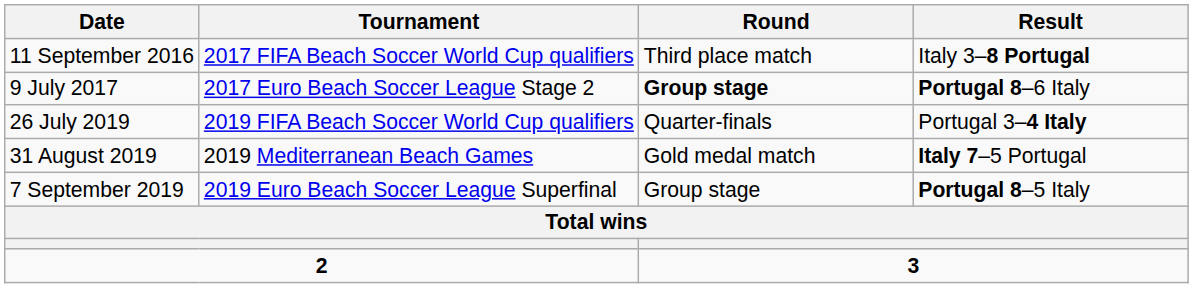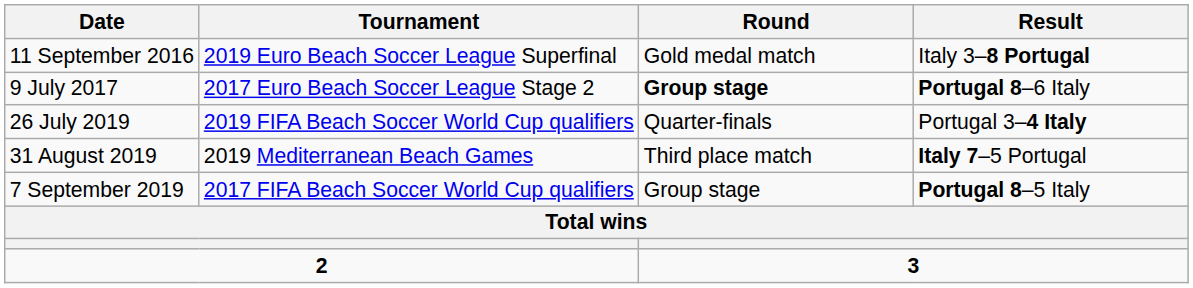(419, 55) 2017 FIFA Beach Soccer World Cup qualifiers -> (410, 55) 2019 Euro Beach Soccer League Superfinal
(728, 55) Third place match -> (730, 55) Gold medal match
(730, 156) Gold medal match -> (728, 156) Third place match
(410, 189) 2019 Euro Beach Soccer League Superfinal -> (419, 189) 2017 FIFA Beach Soccer World Cup qualifiers
